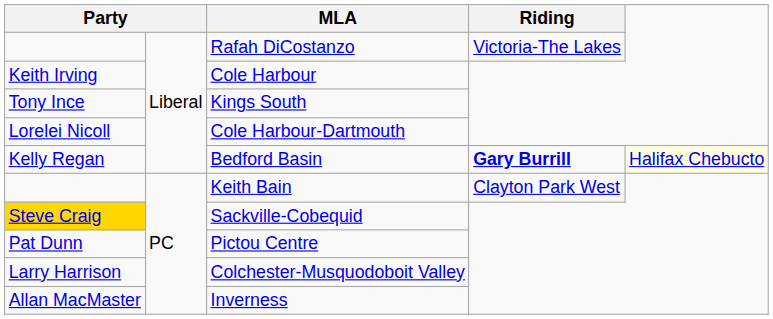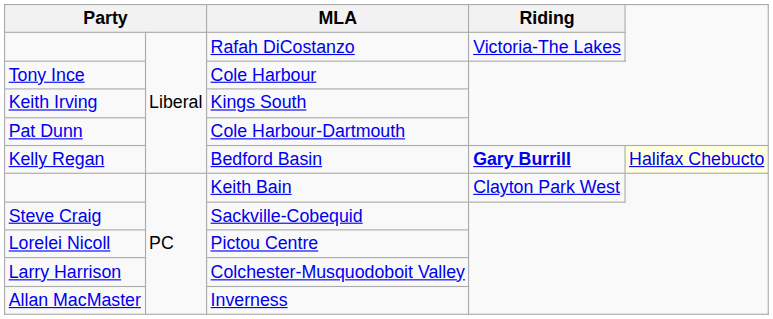(53, 74) Keith Irving -> (47, 74) Tony Ince
(47, 103) Tony Ince -> (53, 103) Keith Irving
(59, 131) Lorelei Nicoll -> (46, 131) Pat Dunn
(55, 215) gold background -> (55, 215) no background
(46, 243) Pat Dunn -> (59, 243) Lorelei Nicoll
